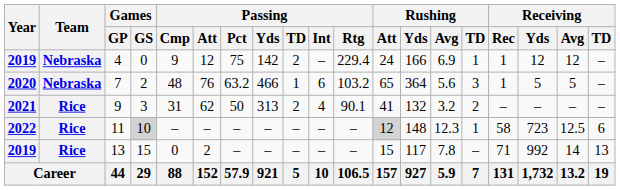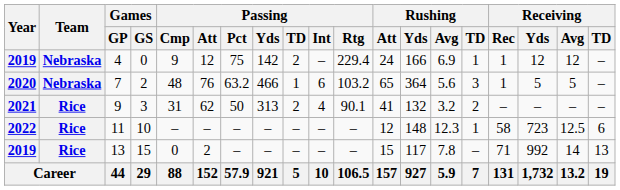(144, 128) lightgrey background -> (144, 128) no background
(387, 128) lightgrey background -> (387, 128) no background
